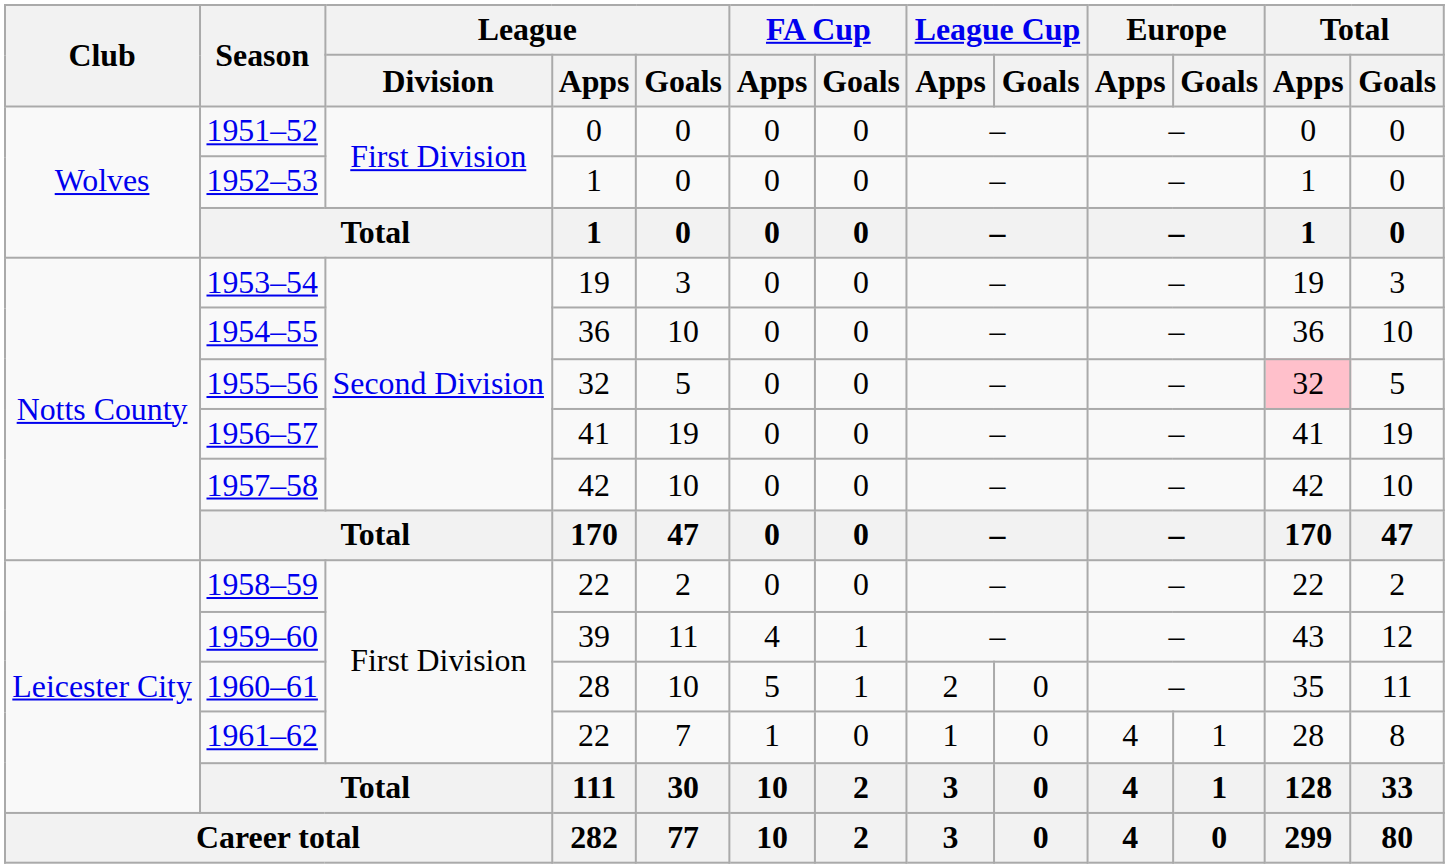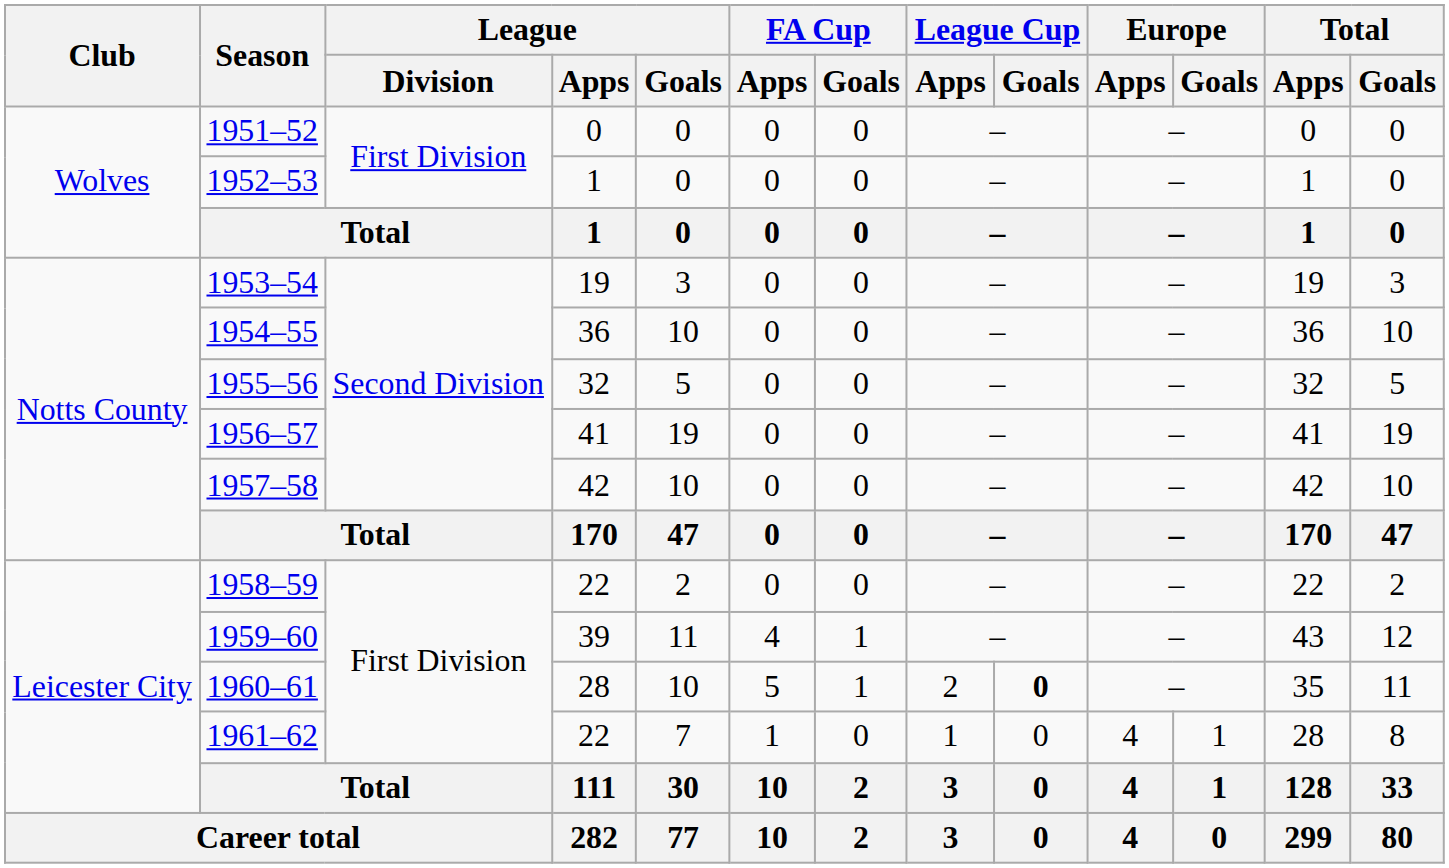(1308, 383) pink background -> (1308, 383) no background
(1041, 686) normal -> (1041, 686) bold
